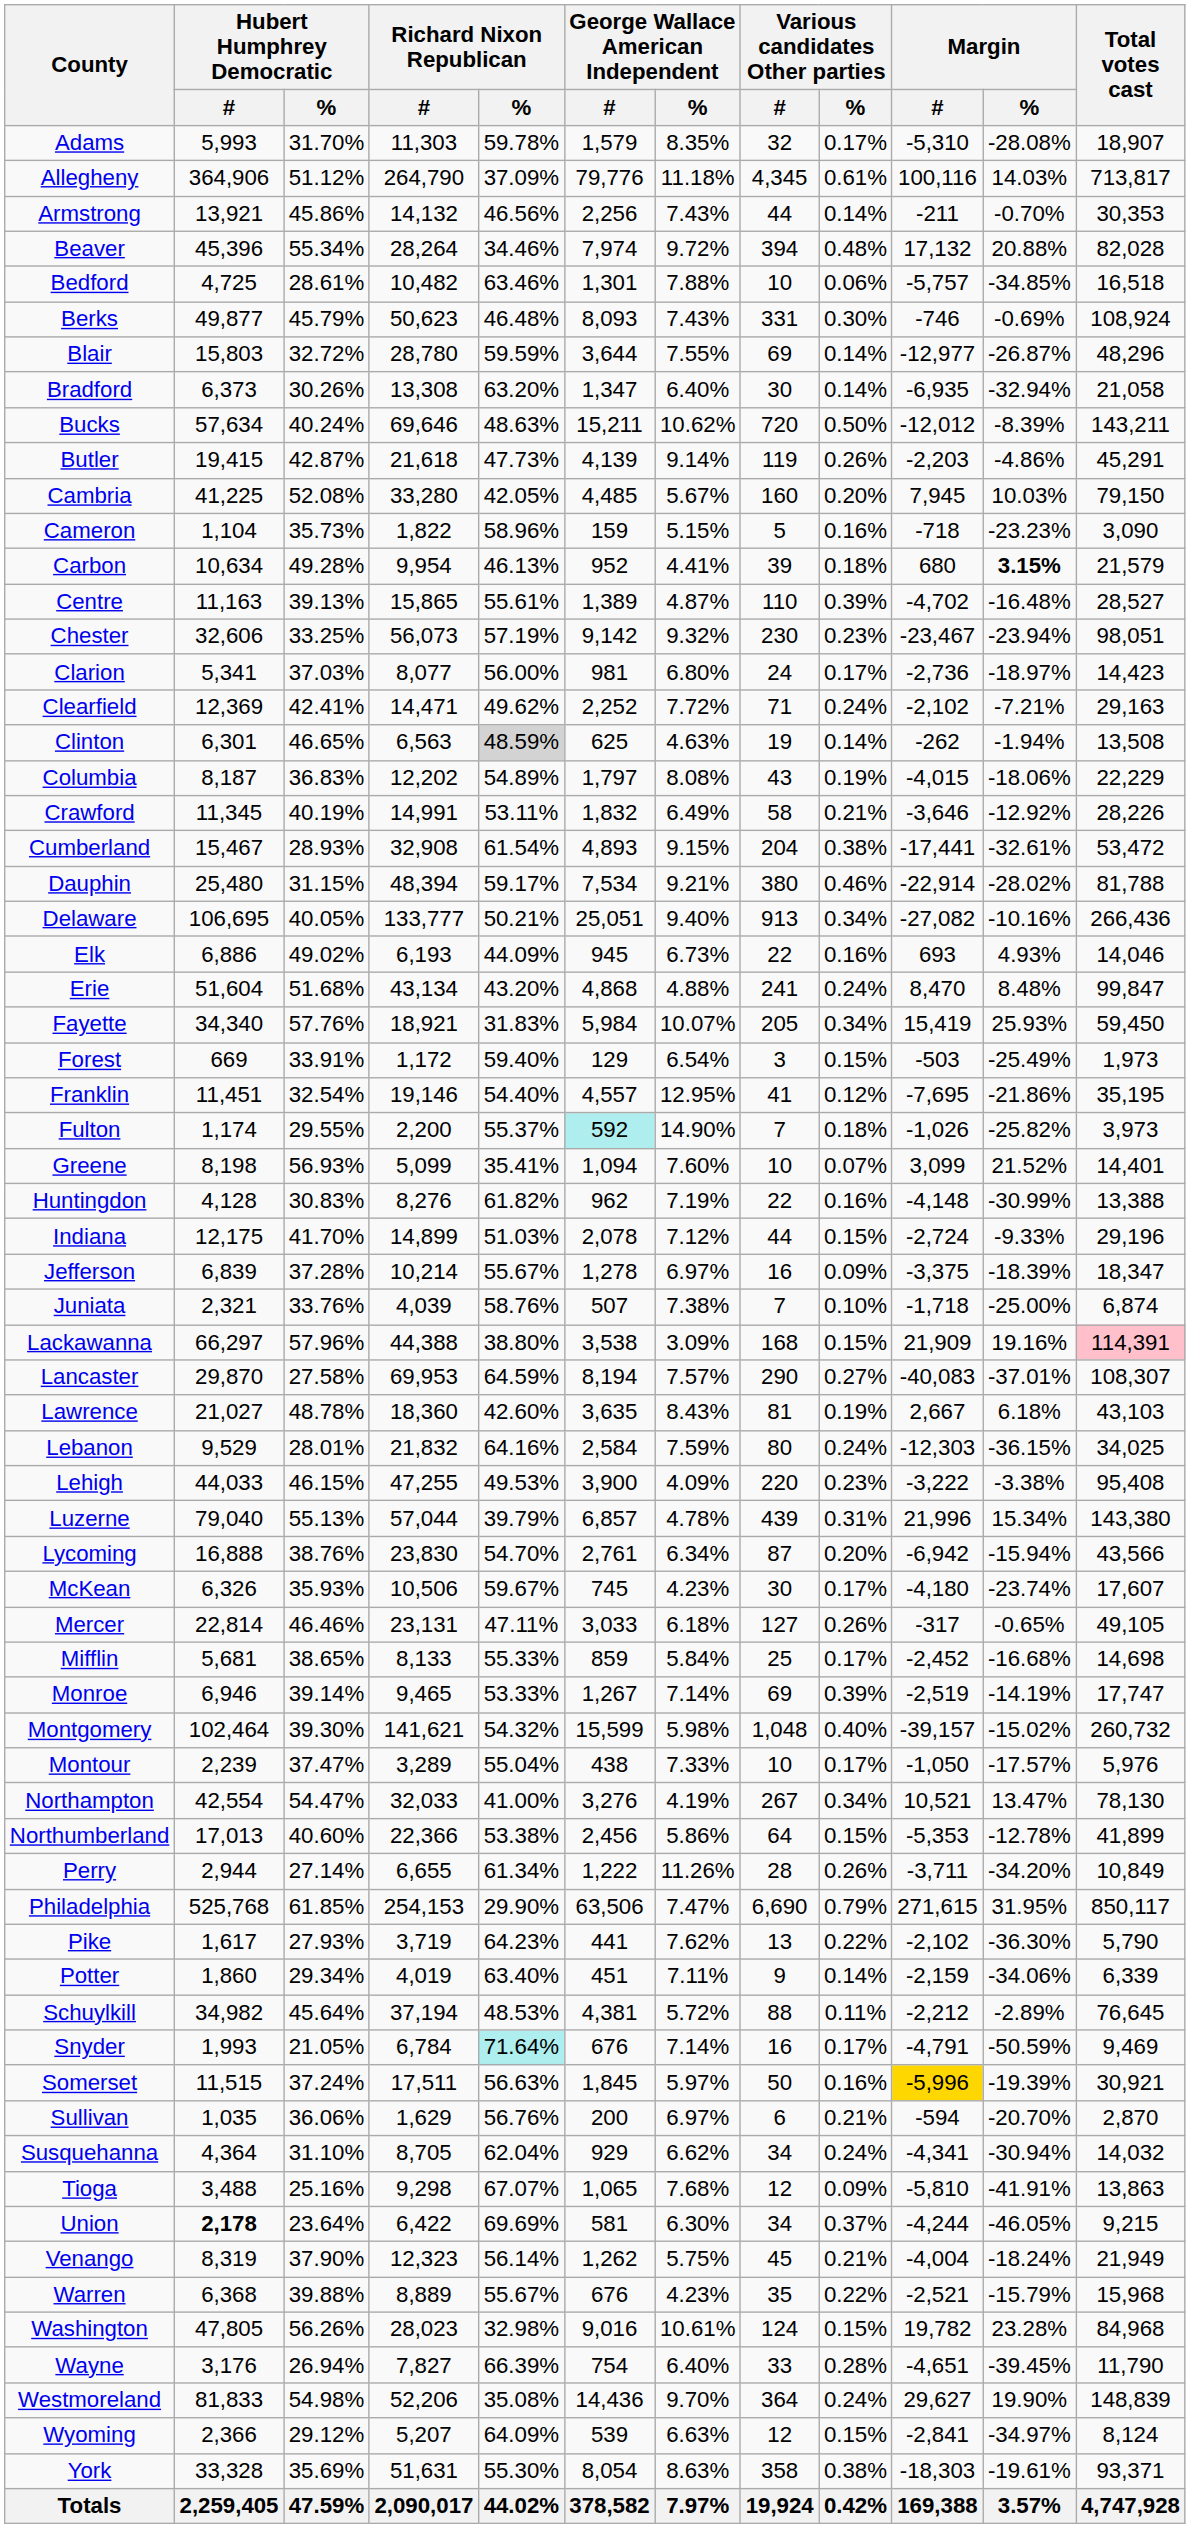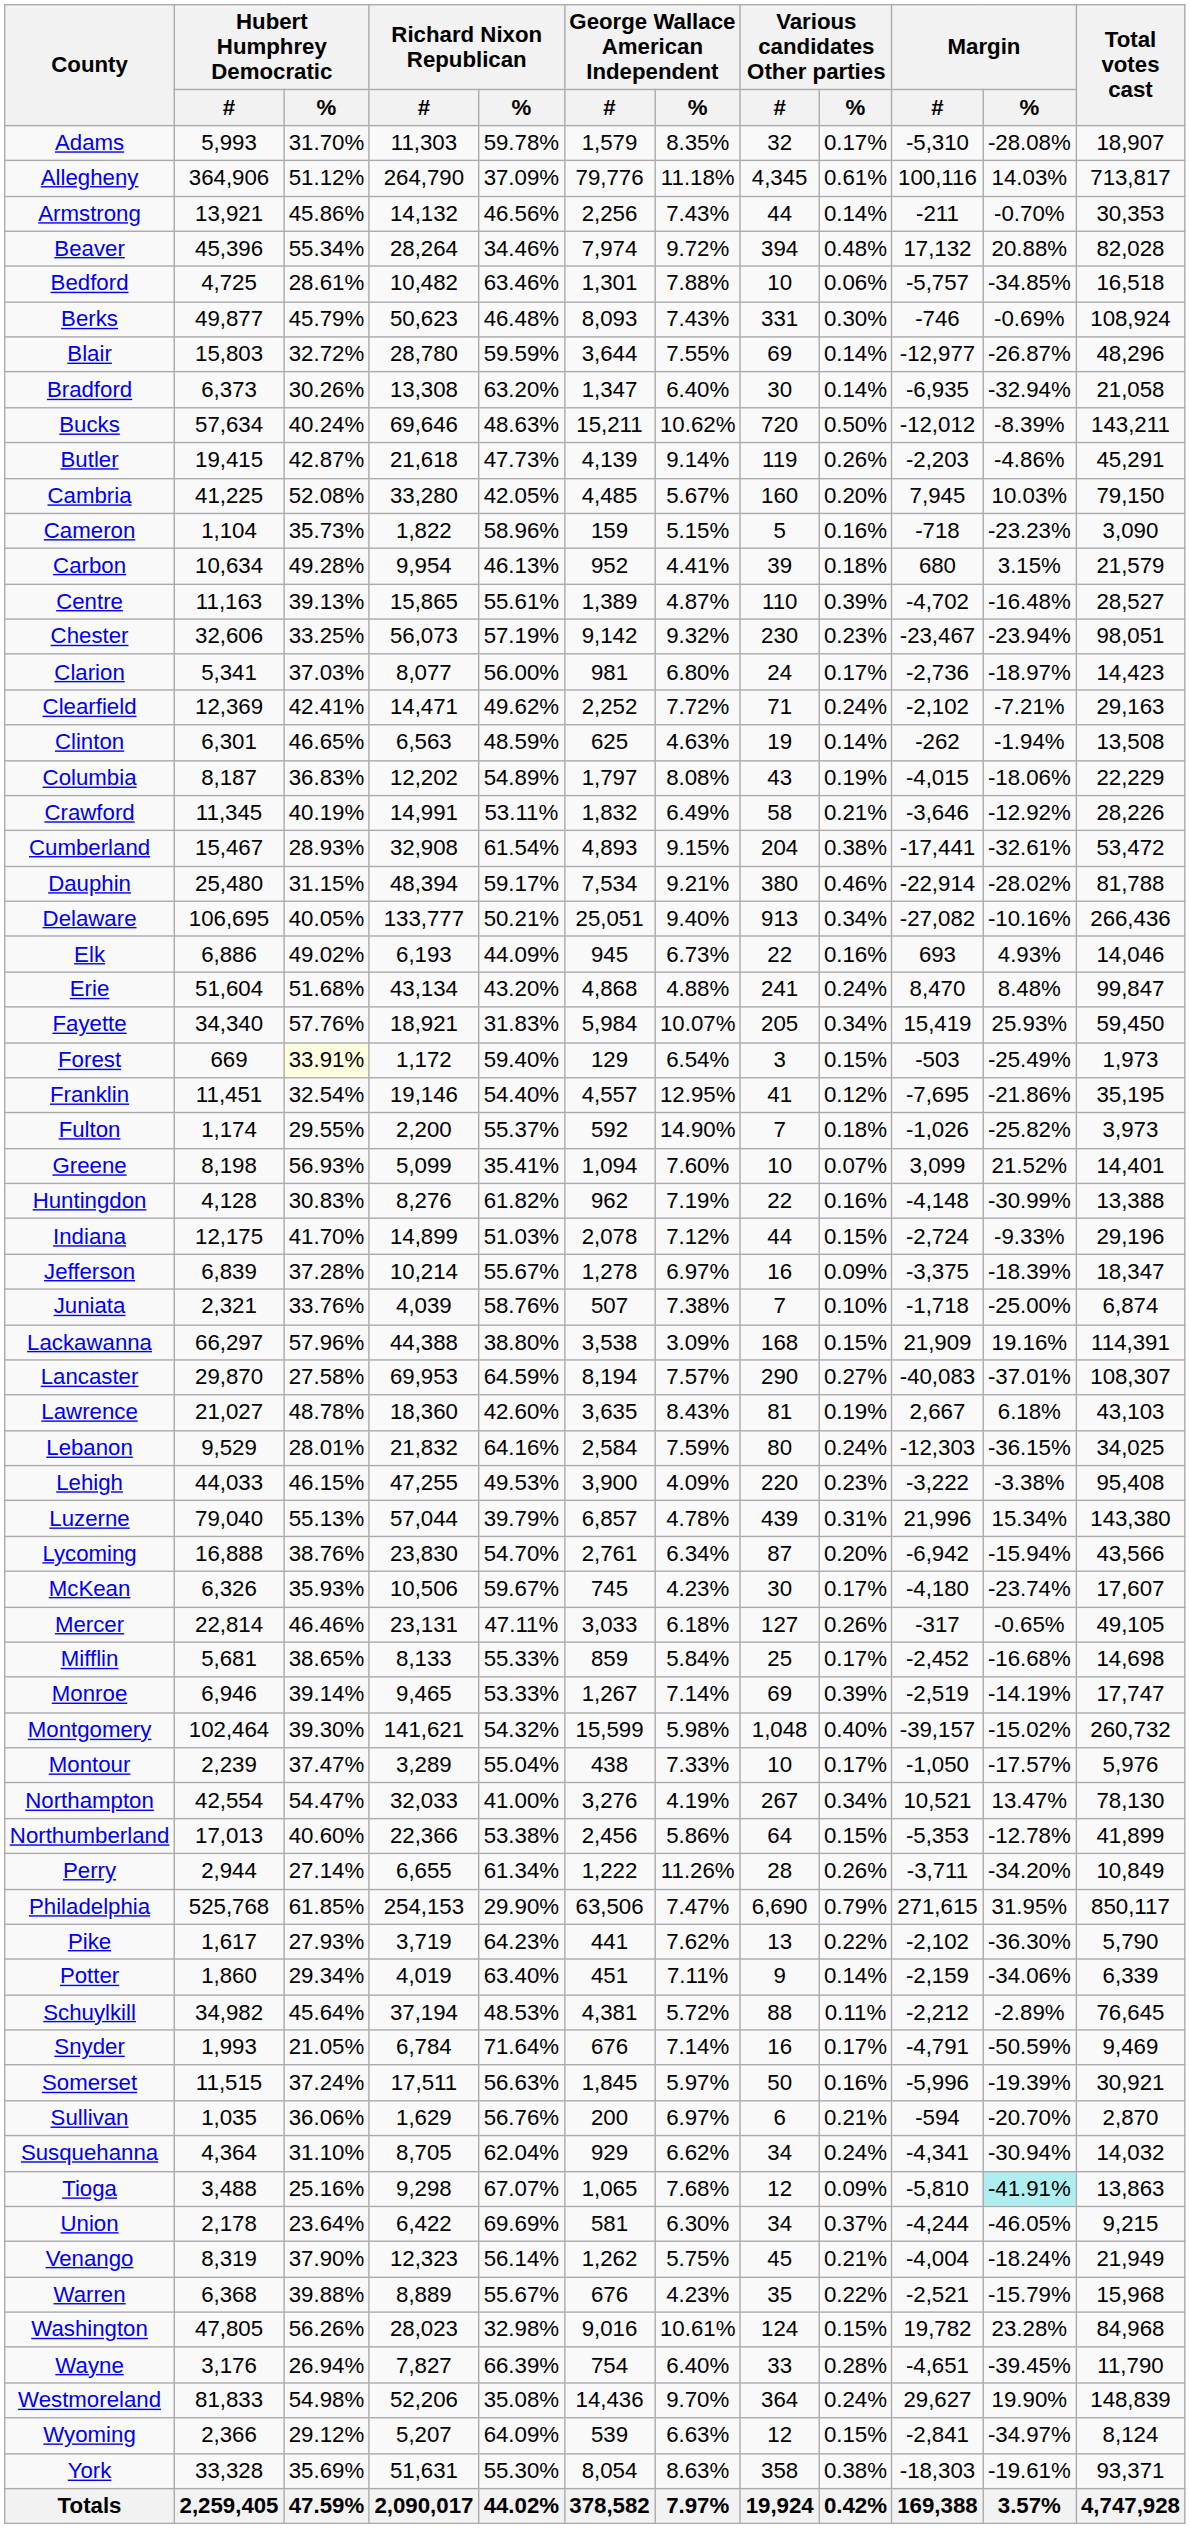(1029, 565) bold -> (1029, 565) normal
(521, 742) lightgrey background -> (521, 742) no background
(326, 1059) no background -> (326, 1059) lightyellow background
(610, 1130) paleturquoise background -> (610, 1130) no background
(1130, 1341) pink background -> (1130, 1341) no background
(521, 2047) paleturquoise background -> (521, 2047) no background
(937, 2082) gold background -> (937, 2082) no background
(1029, 2188) no background -> (1029, 2188) paleturquoise background
(229, 2223) bold -> (229, 2223) normal
